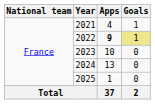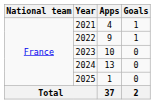(109, 38) bold -> (109, 38) normal
(136, 38) khaki background -> (136, 38) no background
